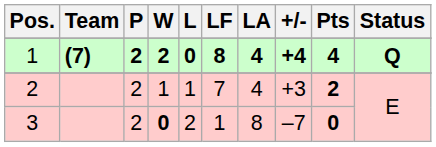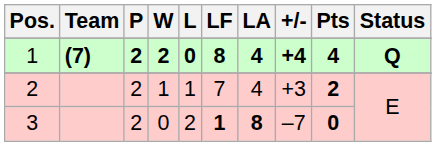(163, 123) bold -> (163, 123) normal
(219, 123) normal -> (219, 123) bold
(257, 123) normal -> (257, 123) bold
